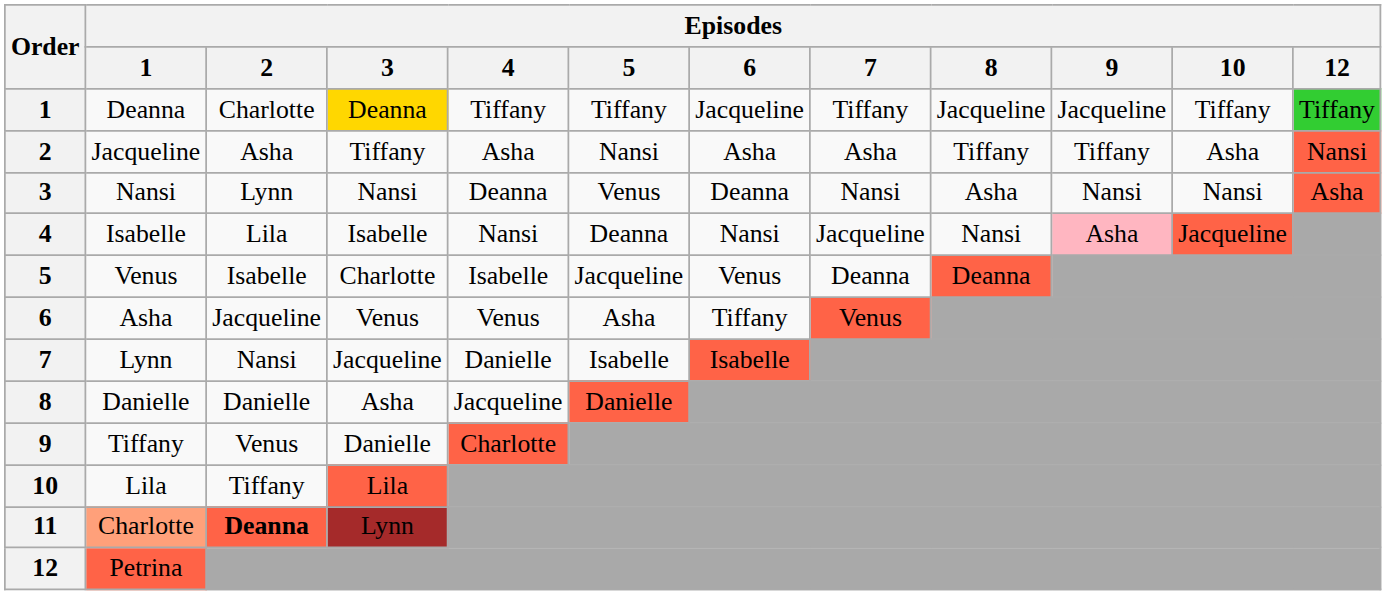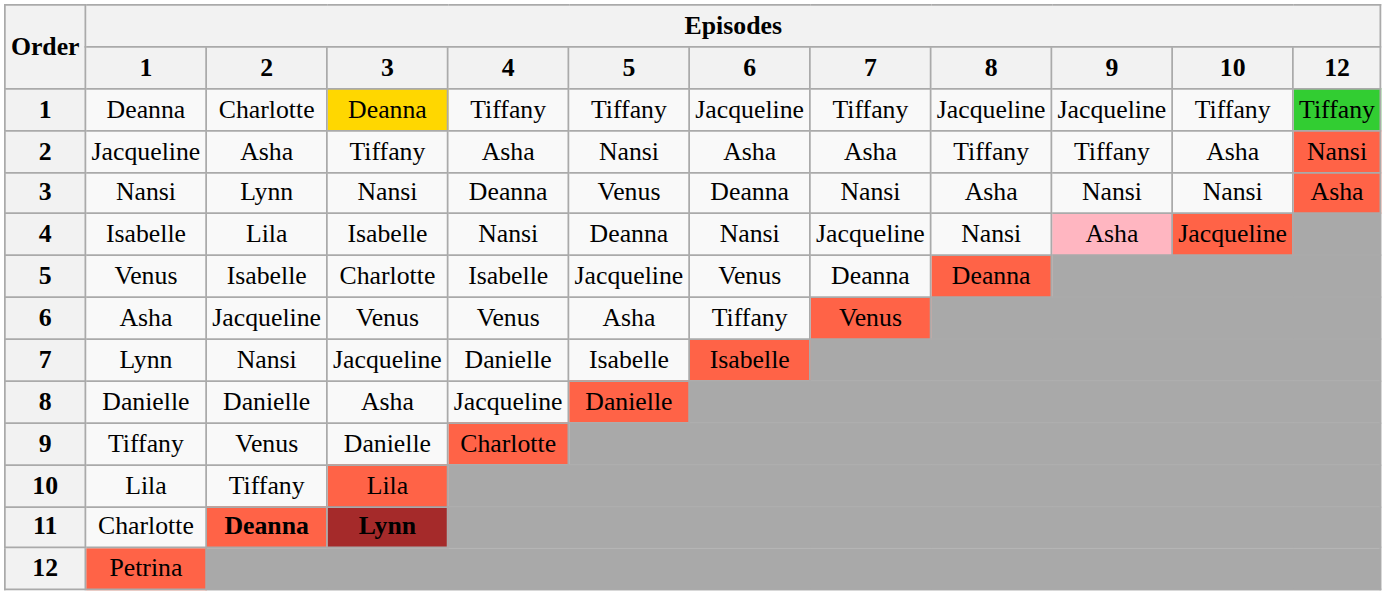(146, 526) lightsalmon background -> (146, 526) no background
(387, 526) normal -> (387, 526) bold
